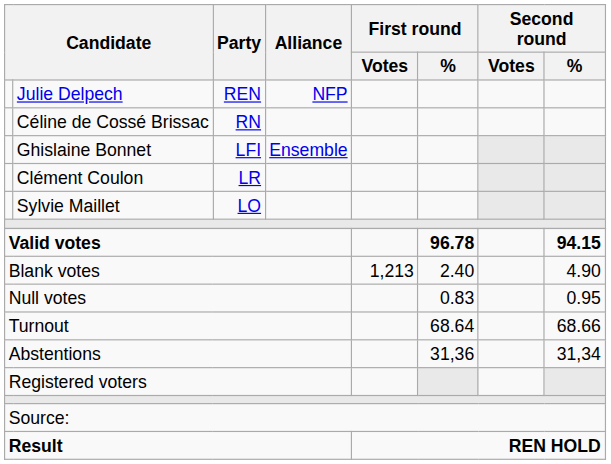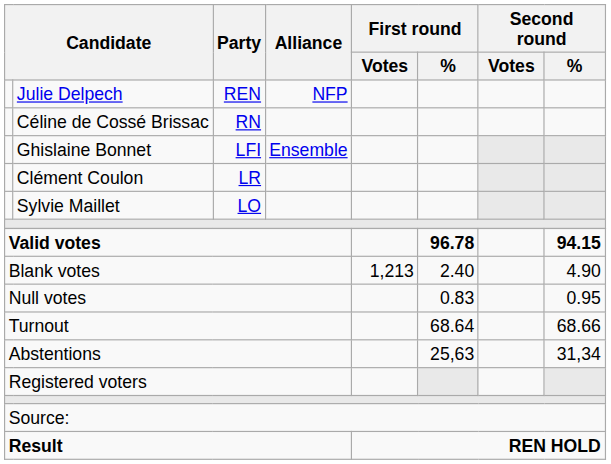(452, 354) 31,36 -> (452, 354) 25,63
